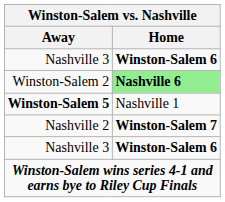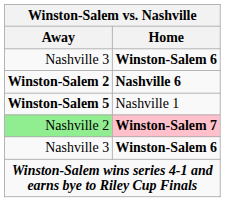(61, 81) normal -> (58, 81) bold
(148, 81) lightgreen background -> (148, 81) no background
(77, 125) no background -> (77, 125) lightgreen background
(166, 125) no background -> (166, 125) pink background
